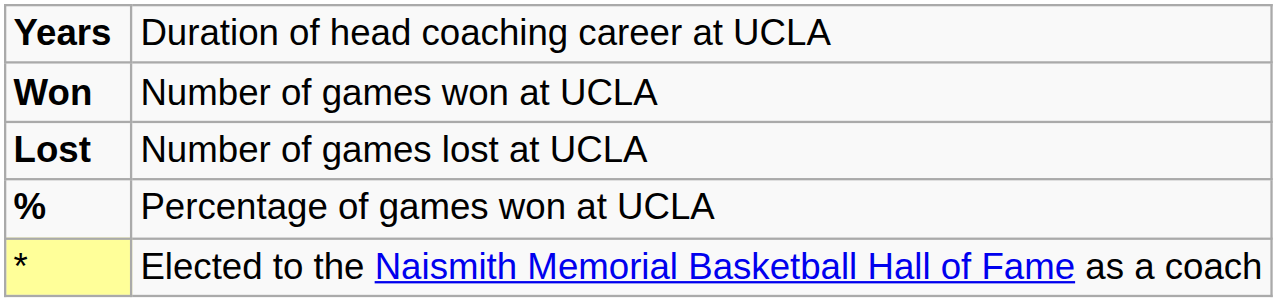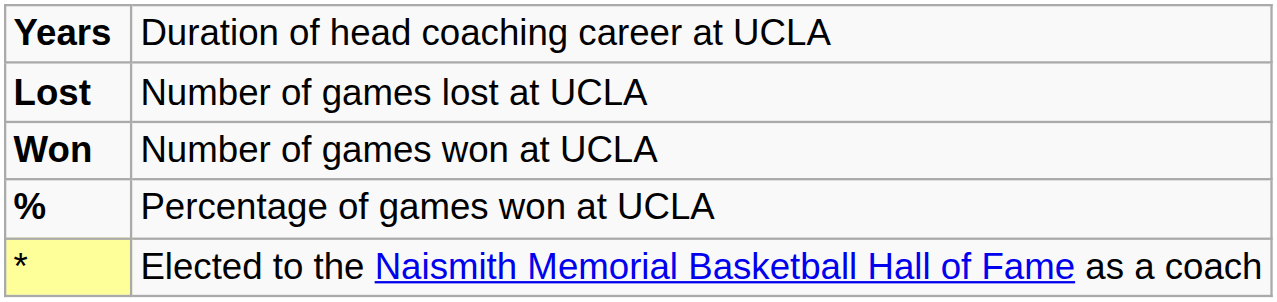rows swapped: (53, 91) <-> (52, 149)
